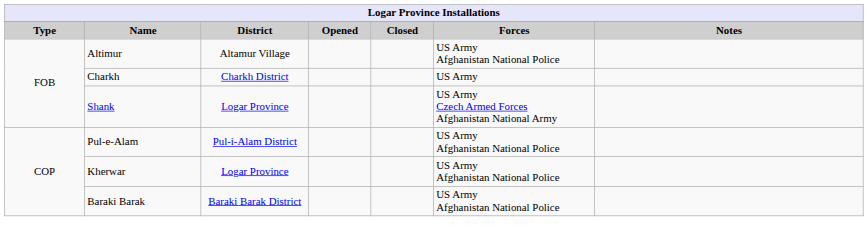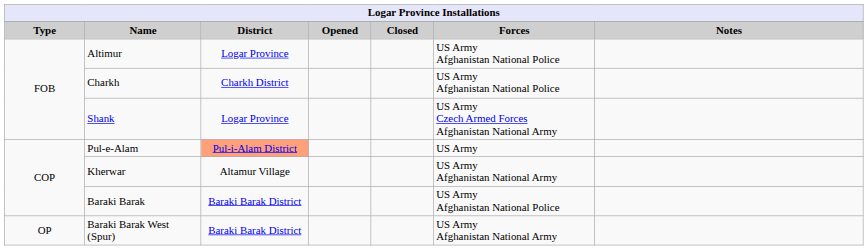(255, 53) Altamur Village -> (255, 53) Logar Province
(457, 77) US Army -> (498, 83) US Army Afghanistan National Police
(255, 142) no background -> (255, 148) lightsalmon background
(498, 142) US Army Afghanistan National Police -> (457, 148) US Army
(255, 171) Logar Province -> (255, 171) Altamur Village
(498, 171) US Army Afghanistan National Police -> (497, 171) US Army Afghanistan National Army
+ row: (128, 230)
